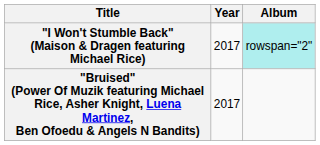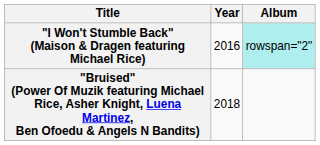(227, 45) 2017 -> (227, 45) 2016
(227, 104) 2017 -> (227, 104) 2018
